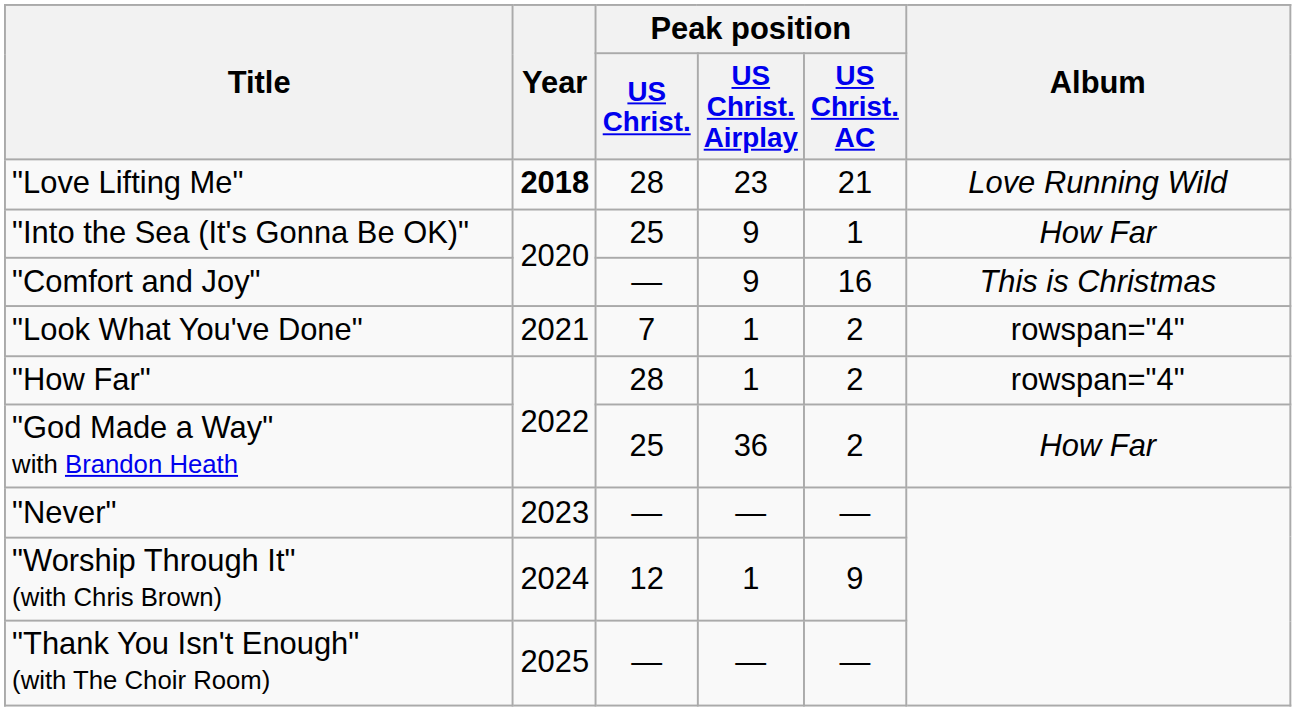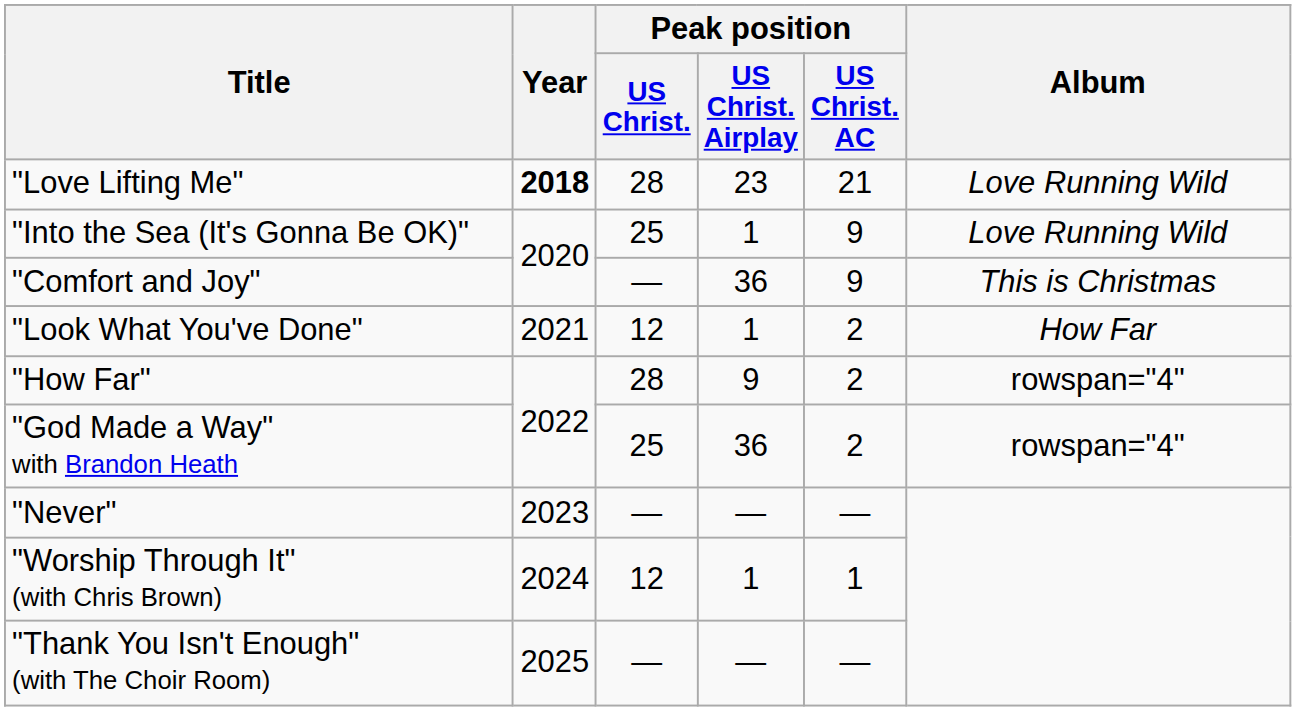(751, 232) 9 -> (751, 232) 1
(855, 232) 1 -> (855, 232) 9
(1098, 232) How Far -> (1098, 232) Love Running Wild
(751, 281) 9 -> (751, 281) 36
(855, 281) 16 -> (855, 281) 9
(647, 330) 7 -> (647, 330) 12
(1098, 330) rowspan="4" -> (1098, 330) How Far
(751, 379) 1 -> (751, 379) 9
(1098, 445) How Far -> (1098, 445) rowspan="4"
(855, 578) 9 -> (855, 578) 1
